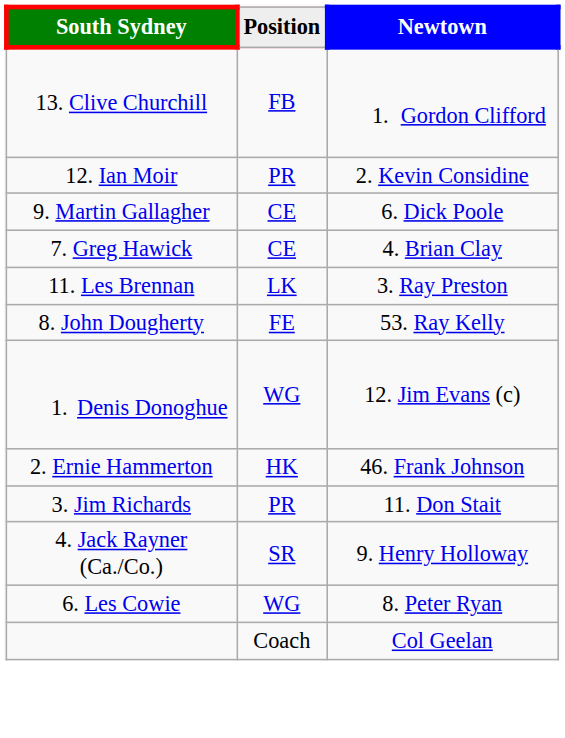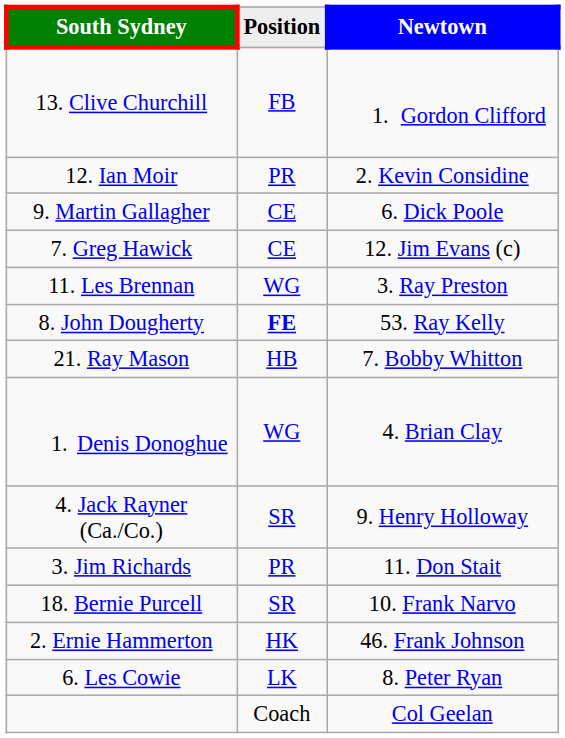(442, 248) 4. Brian Clay -> (442, 248) 12. Jim Evans (c)
(282, 285) LK -> (282, 285) WG
(282, 322) normal -> (282, 322) bold
+ row: (121, 359)
(442, 394) 12. Jim Evans (c) -> (442, 431) 4. Brian Clay
rows swapped: (121, 466) <-> (121, 553)
+ row: (121, 603)
(282, 603) WG -> (282, 677) LK
